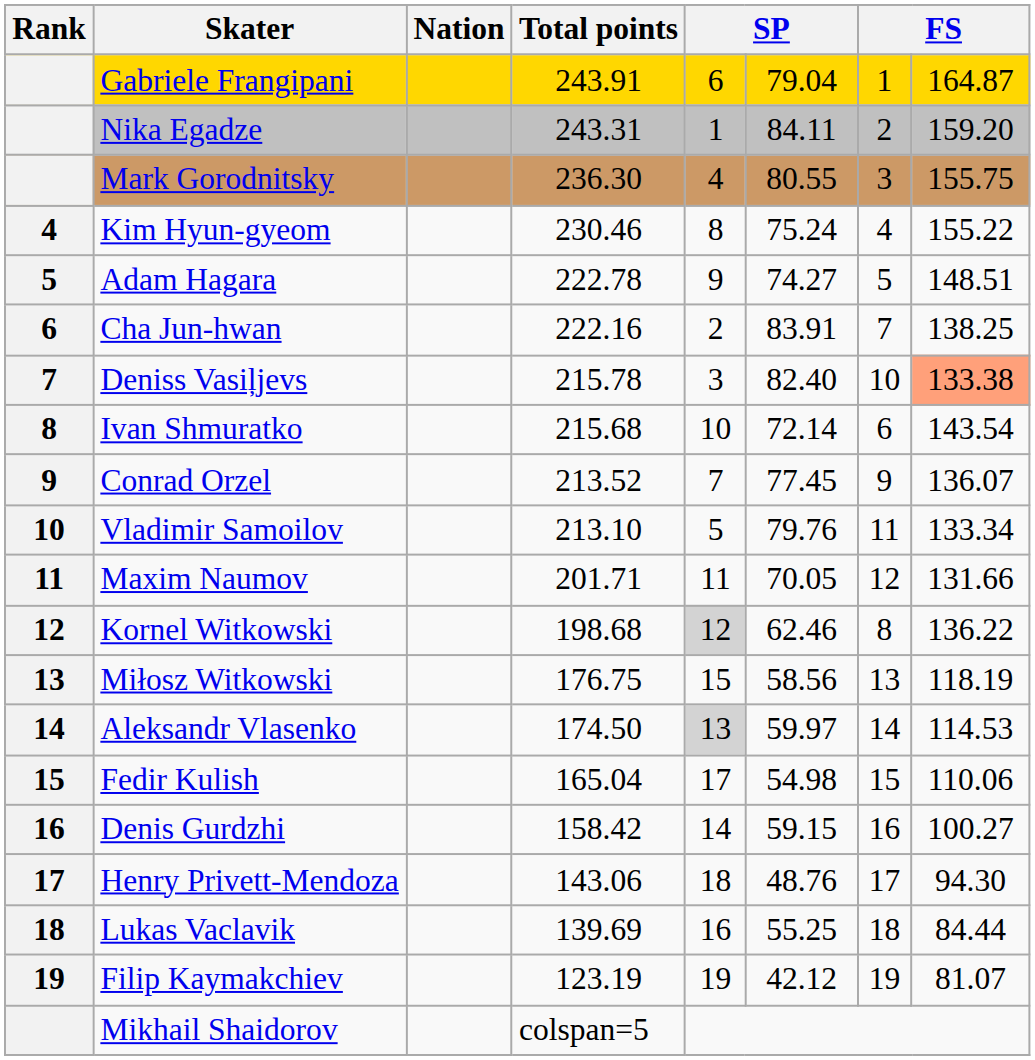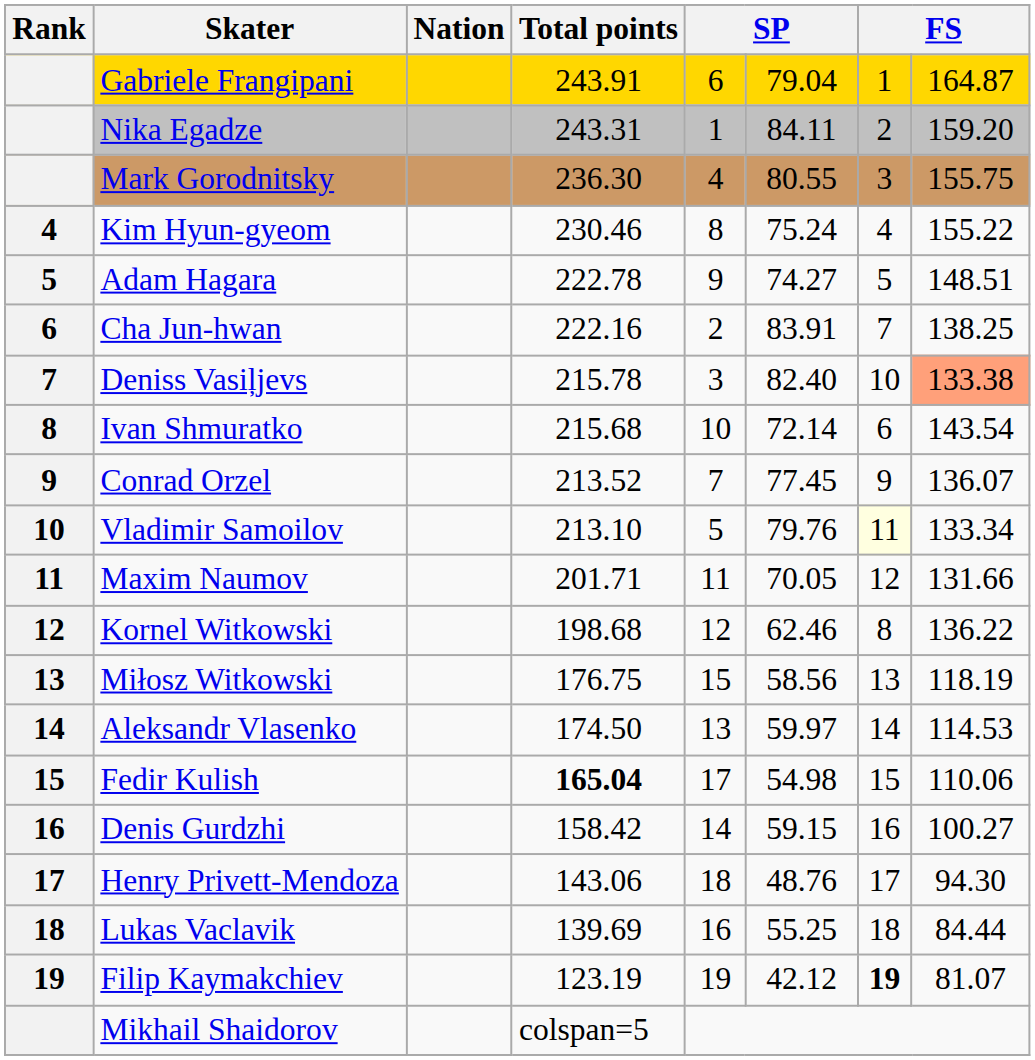(884, 529) no background -> (884, 529) lightyellow background
(716, 629) lightgrey background -> (716, 629) no background
(716, 729) lightgrey background -> (716, 729) no background
(599, 779) normal -> (599, 779) bold
(884, 979) normal -> (884, 979) bold
